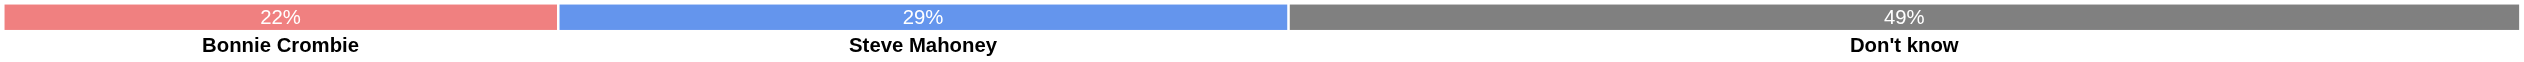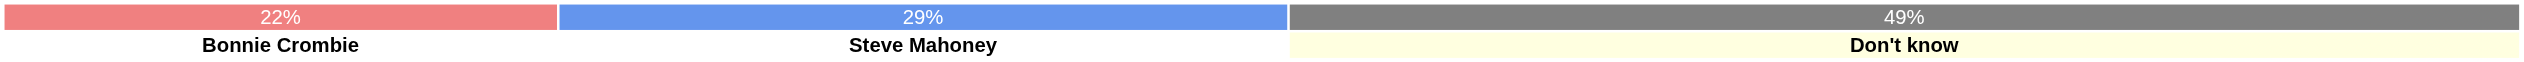(1904, 45) no background -> (1904, 45) lightyellow background
